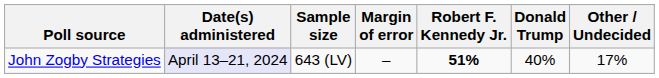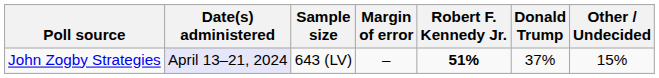(540, 60) 40% -> (540, 60) 37%
(612, 60) 17% -> (612, 60) 15%
